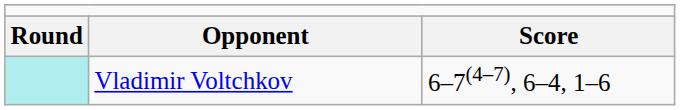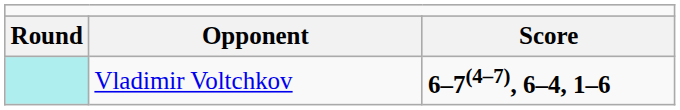(519, 79) normal -> (519, 79) bold
